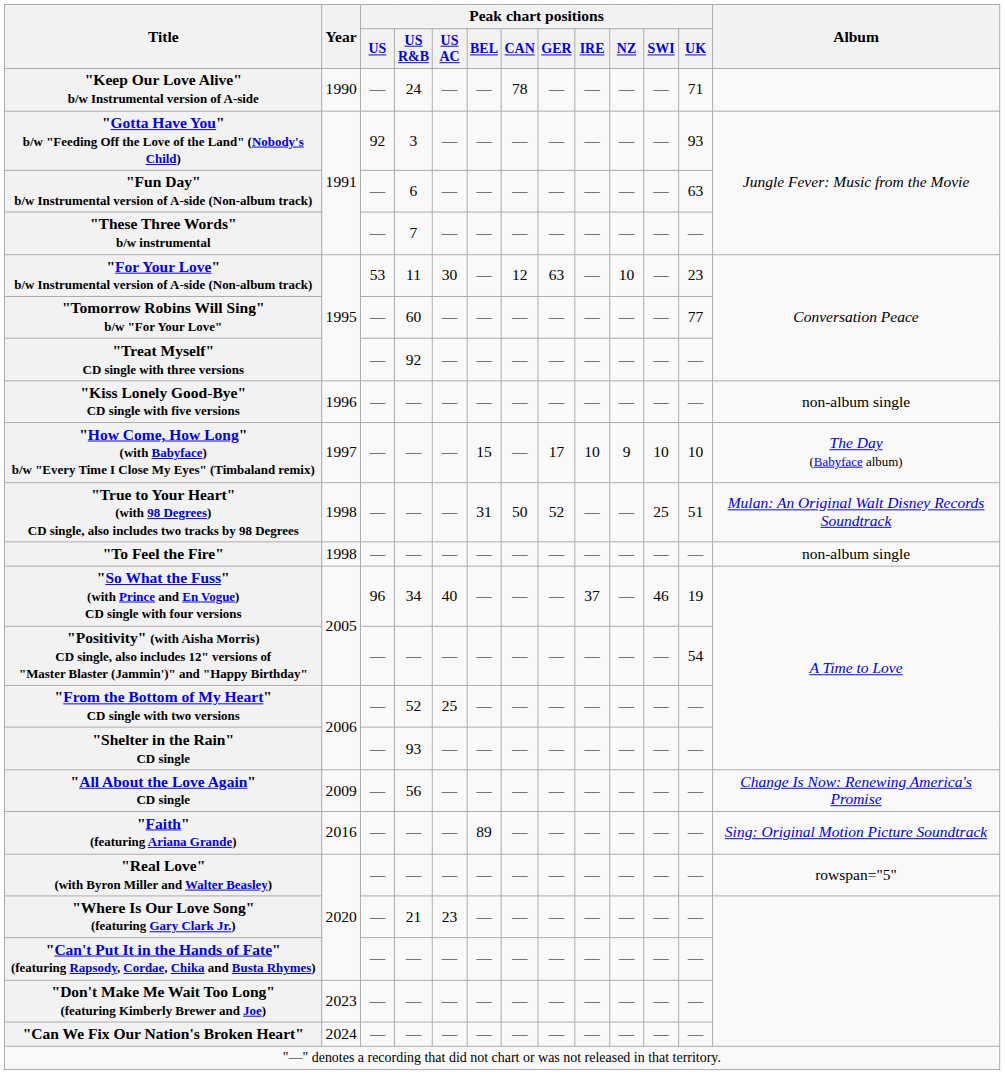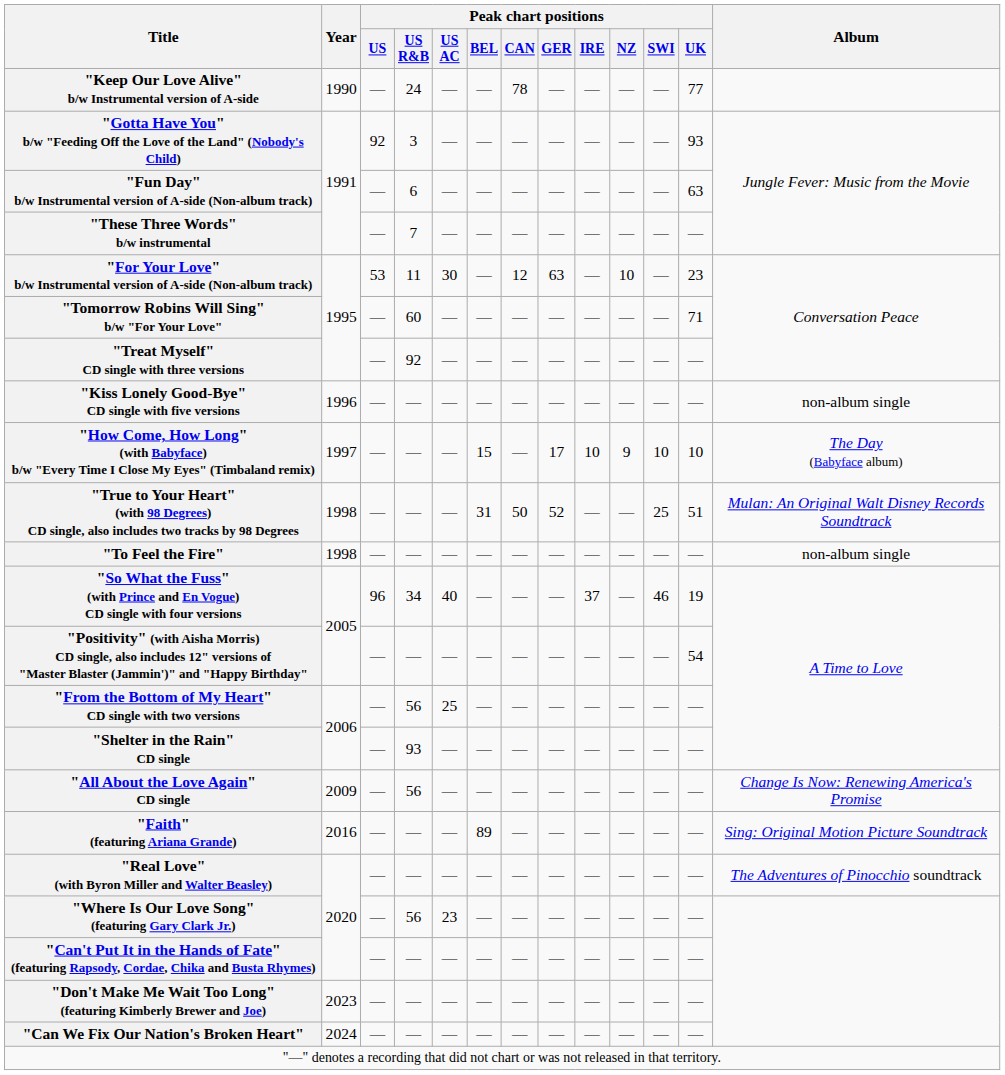(696, 89) 71 -> (696, 89) 77
(696, 317) 77 -> (696, 317) 71
(413, 706) 52 -> (413, 706) 56
(856, 874) rowspan="5" -> (856, 874) The Adventures of Pinocchio soundtrack
(413, 916) 21 -> (413, 916) 56
